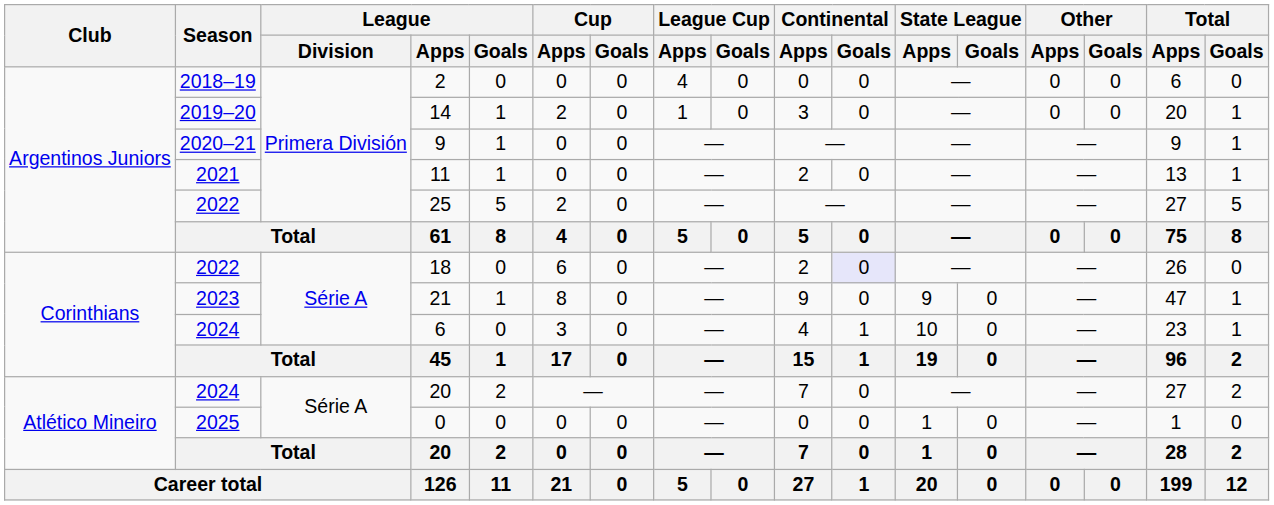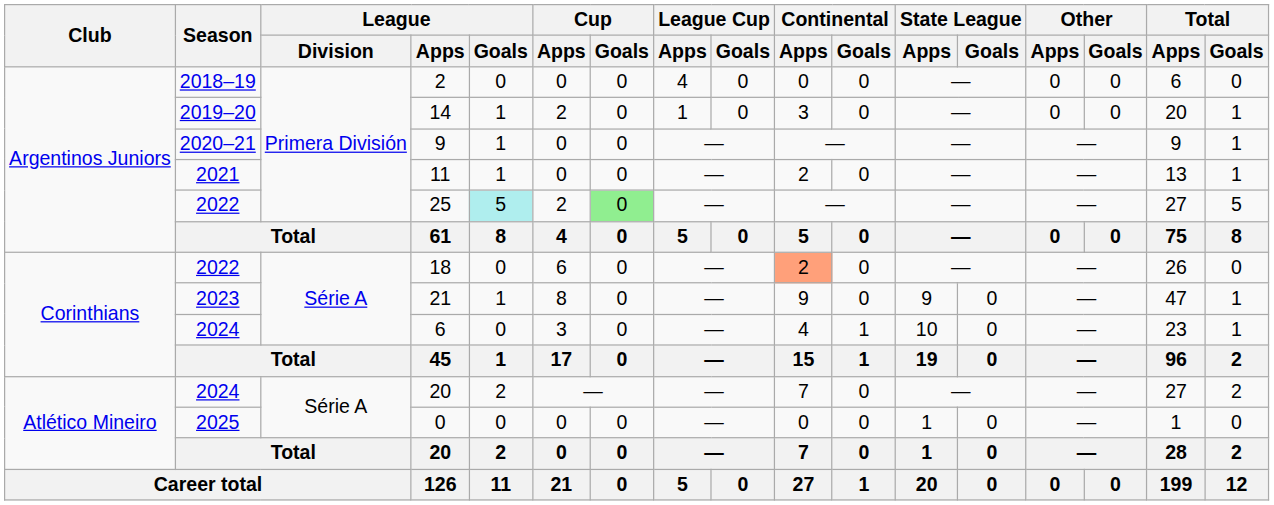(501, 205) no background -> (501, 205) paleturquoise background
(622, 205) no background -> (622, 205) lightgreen background
(803, 267) no background -> (803, 267) lightsalmon background
(864, 267) lavender background -> (864, 267) no background
